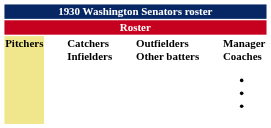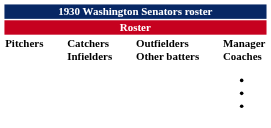(24, 43) khaki background -> (24, 43) no background
